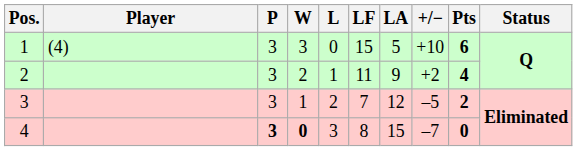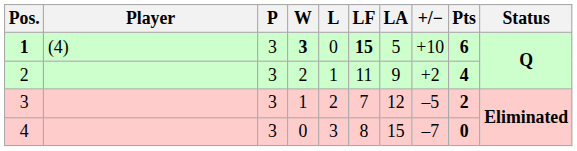(24, 46) normal -> (24, 46) bold
(303, 46) normal -> (303, 46) bold
(364, 46) normal -> (364, 46) bold
(273, 131) bold -> (273, 131) normal
(303, 131) bold -> (303, 131) normal
